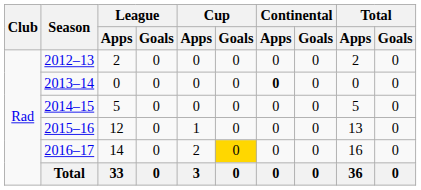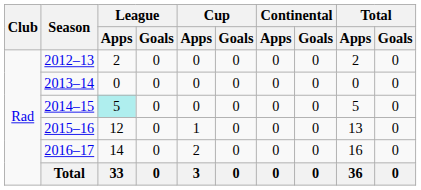(276, 83) bold -> (276, 83) normal
(117, 106) no background -> (117, 106) paleturquoise background
(236, 151) gold background -> (236, 151) no background
